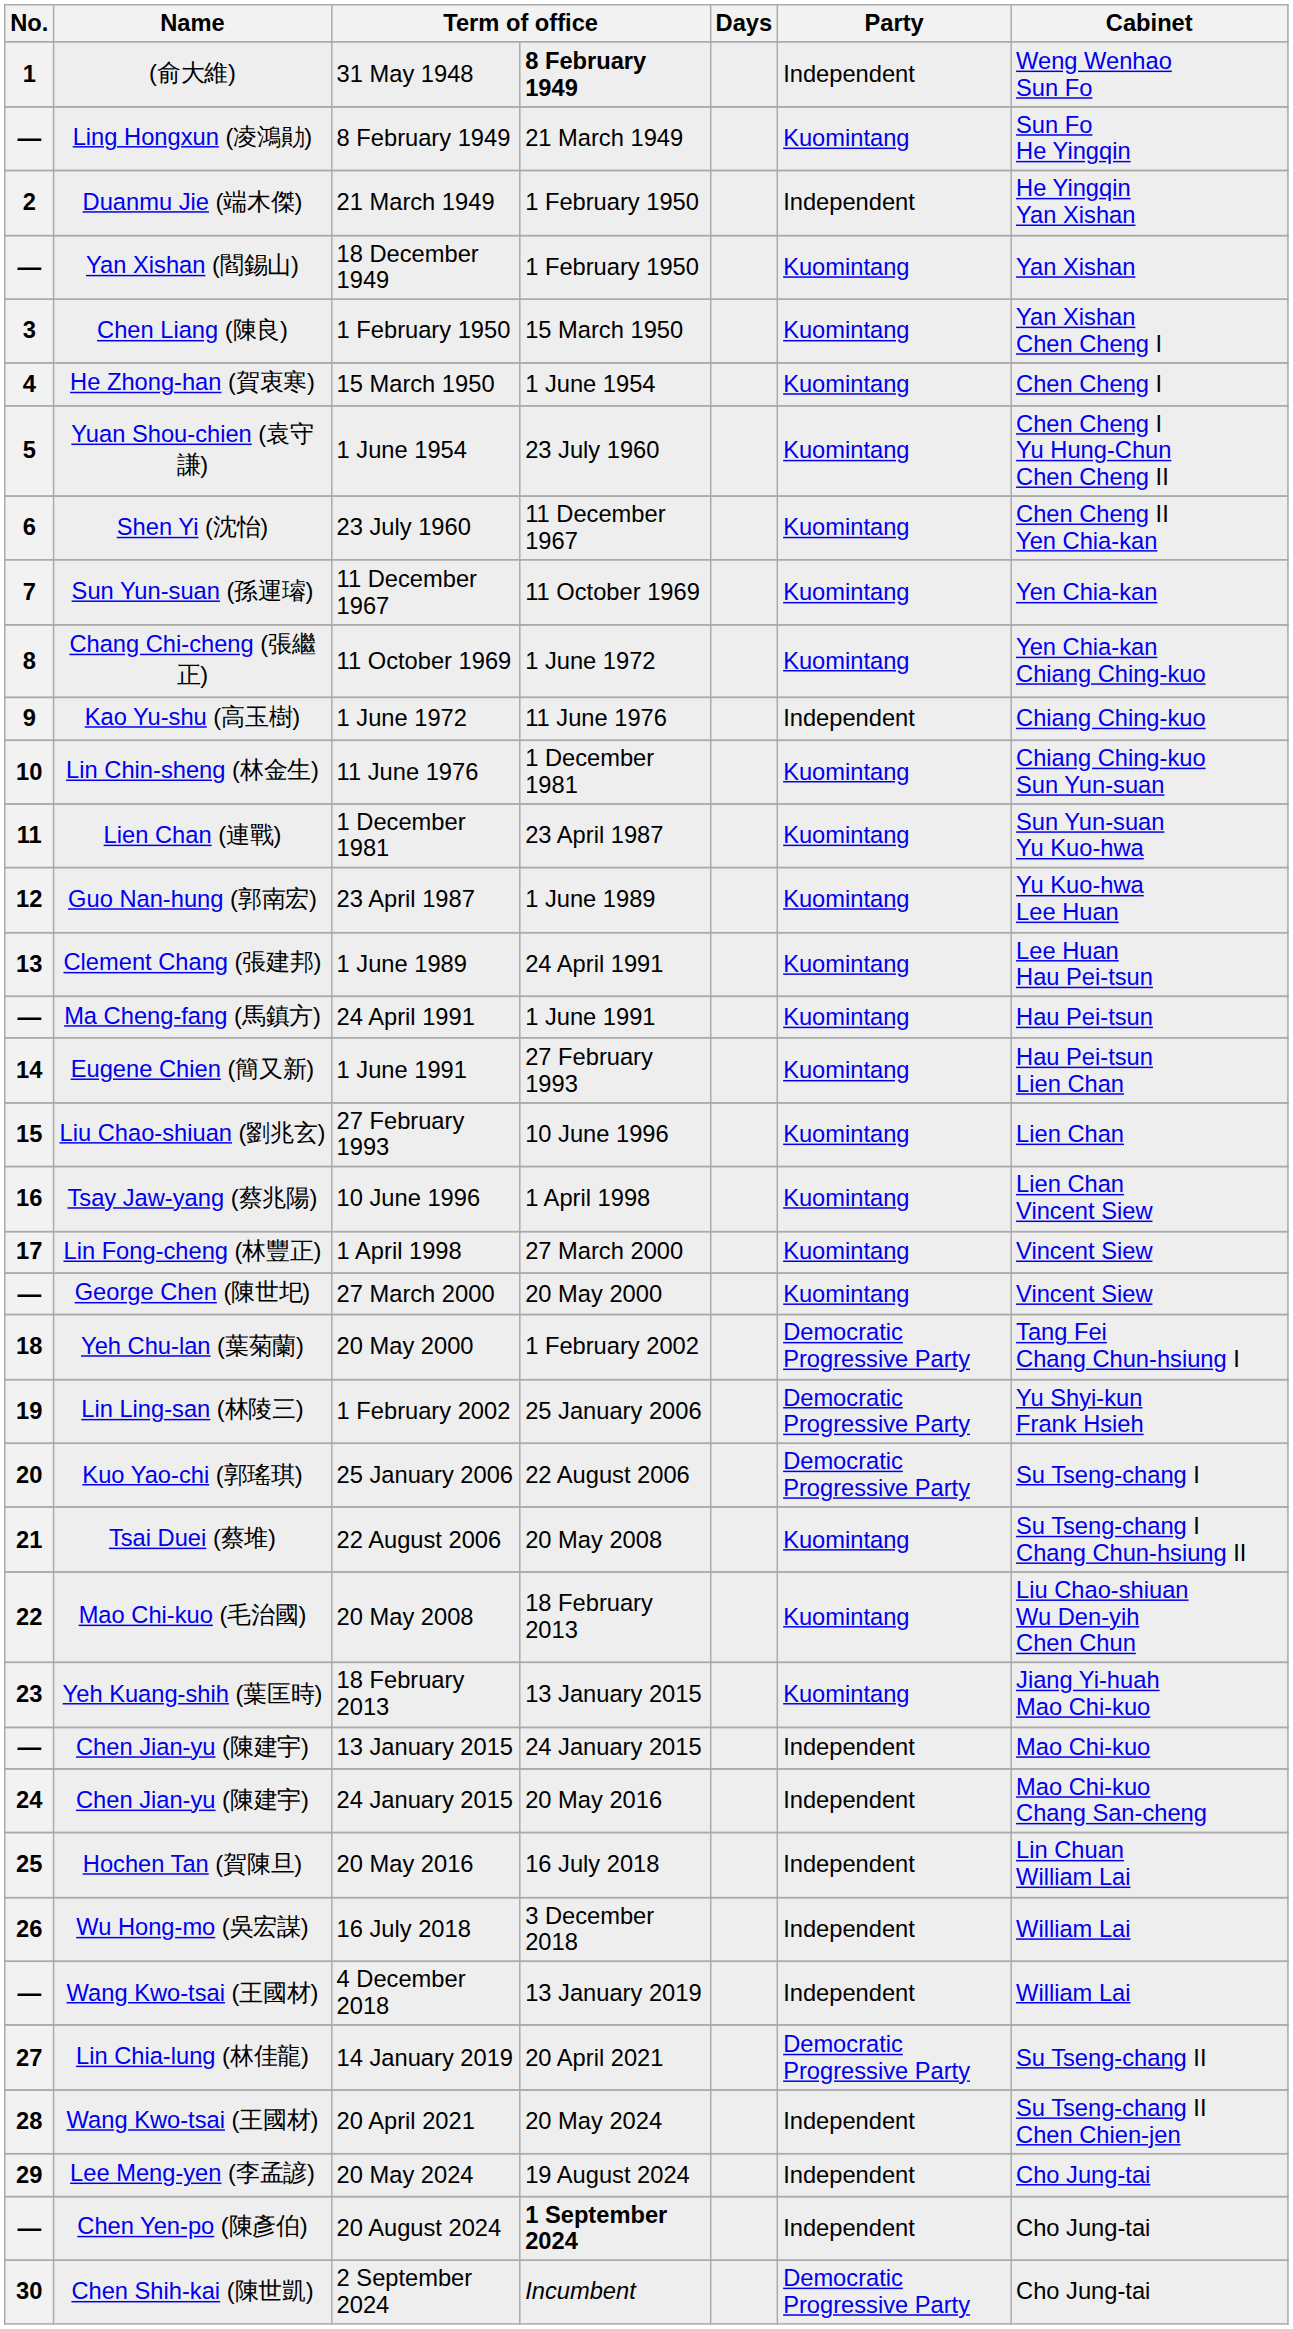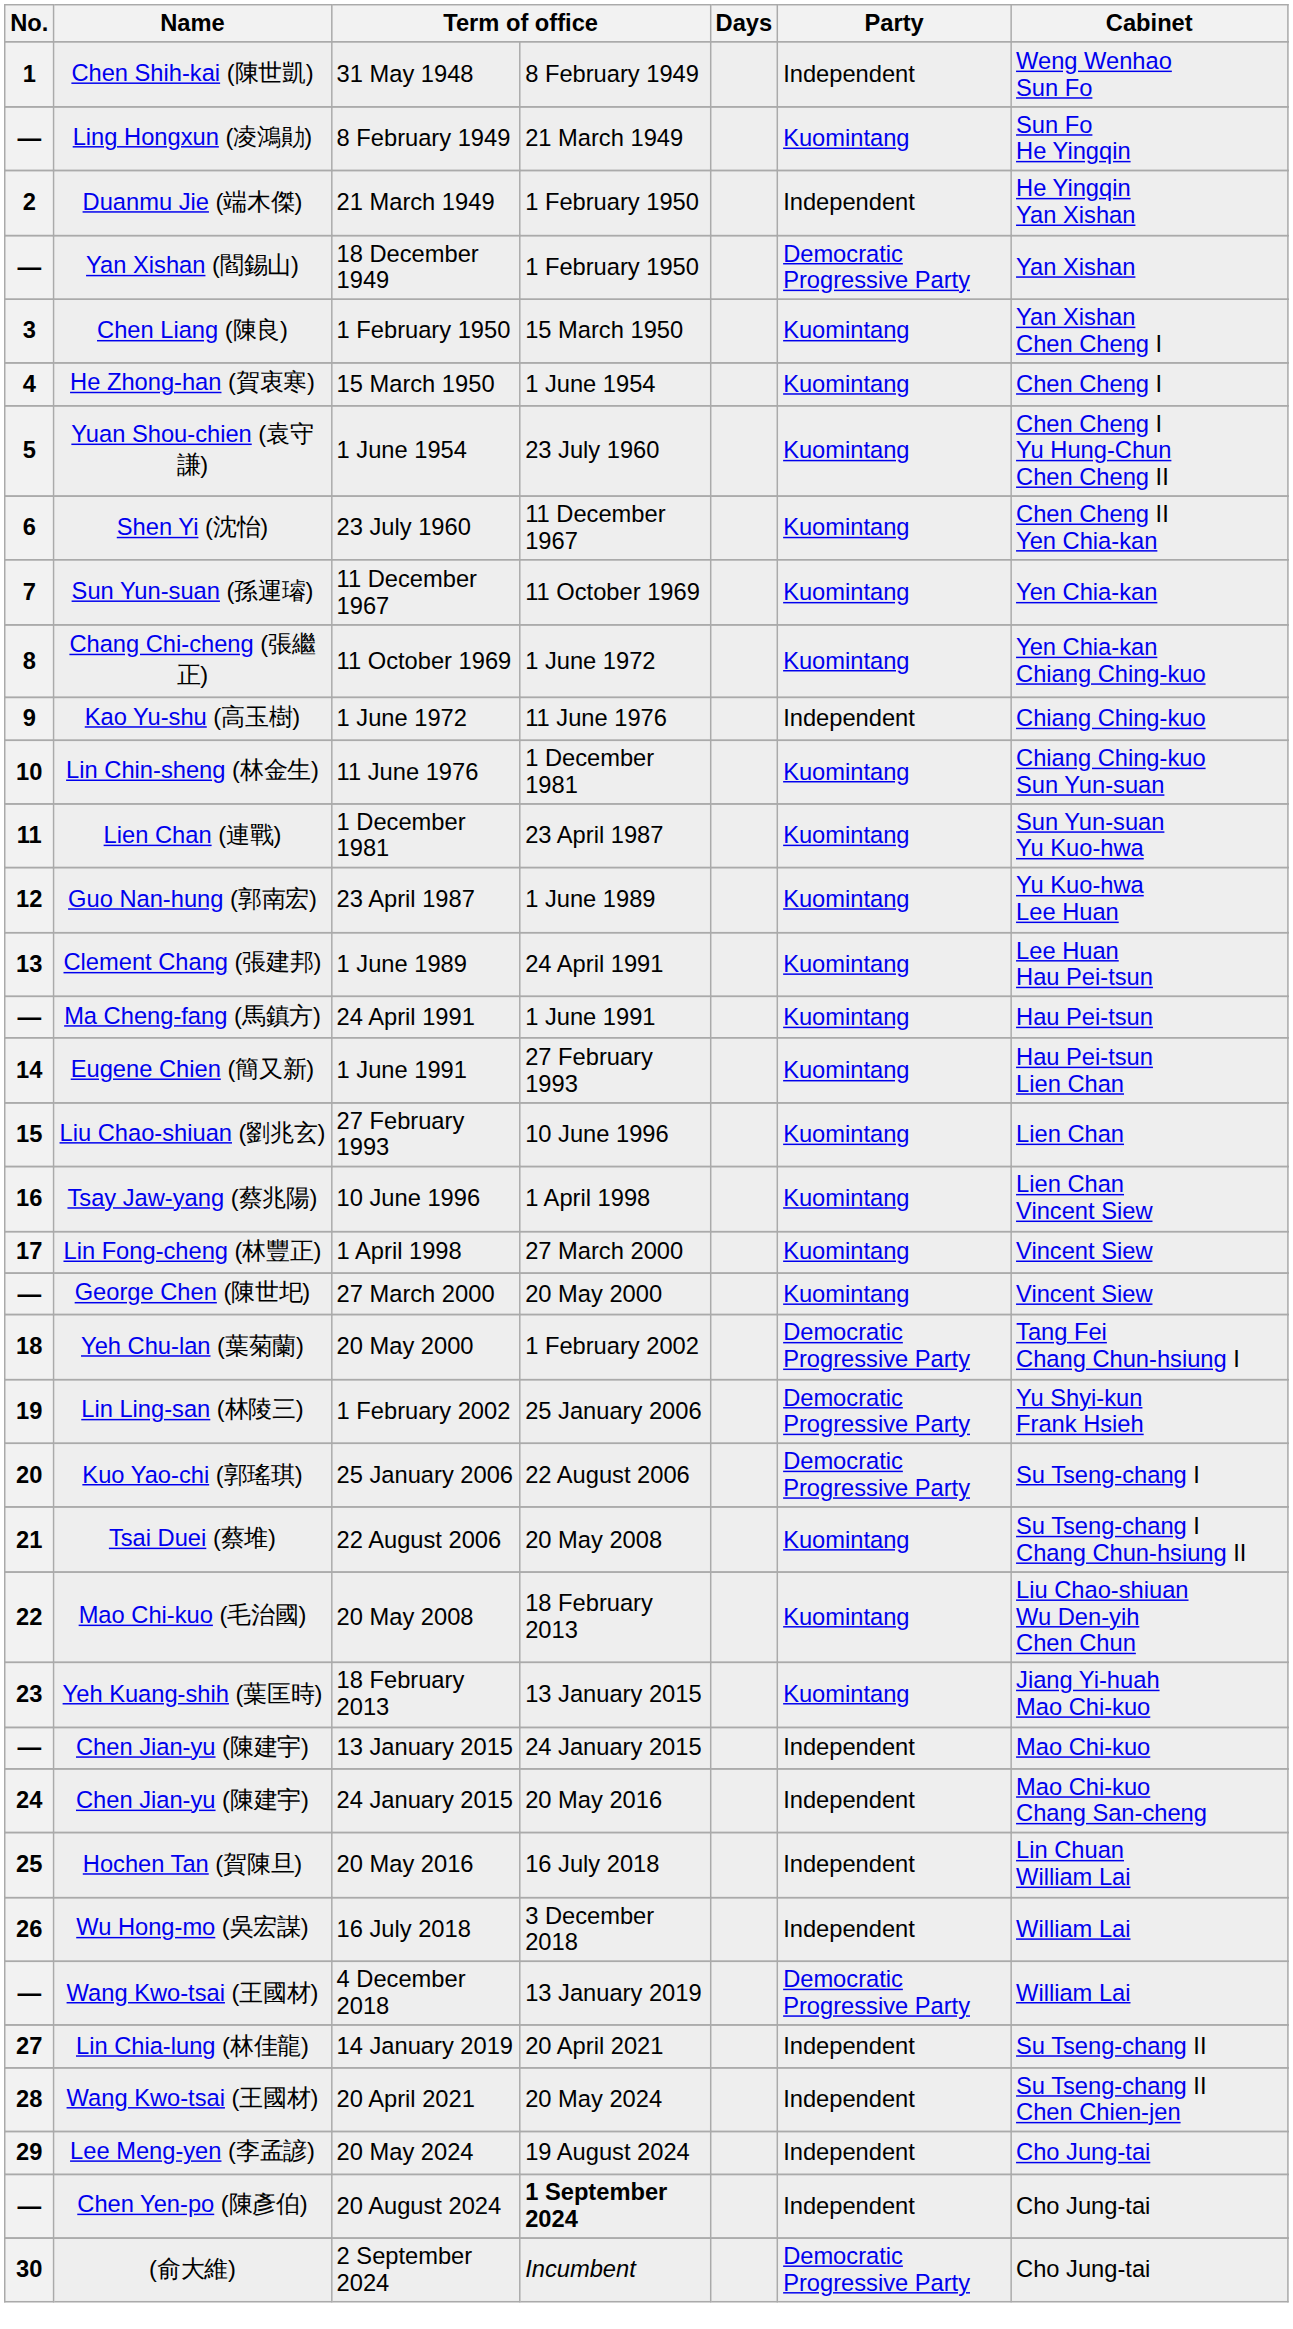(192, 73) (俞大維) -> (192, 73) Chen Shih-kai (陳世凱)
(586, 74) bold -> (612, 74) normal
(846, 266) Kuomintang -> (877, 266) Democratic Progressive Party
(849, 1993) Independent -> (877, 1993) Democratic Progressive Party
(877, 2057) Democratic Progressive Party -> (849, 2046) Independent
(192, 2291) Chen Shih-kai (陳世凱) -> (192, 2268) (俞大維)
